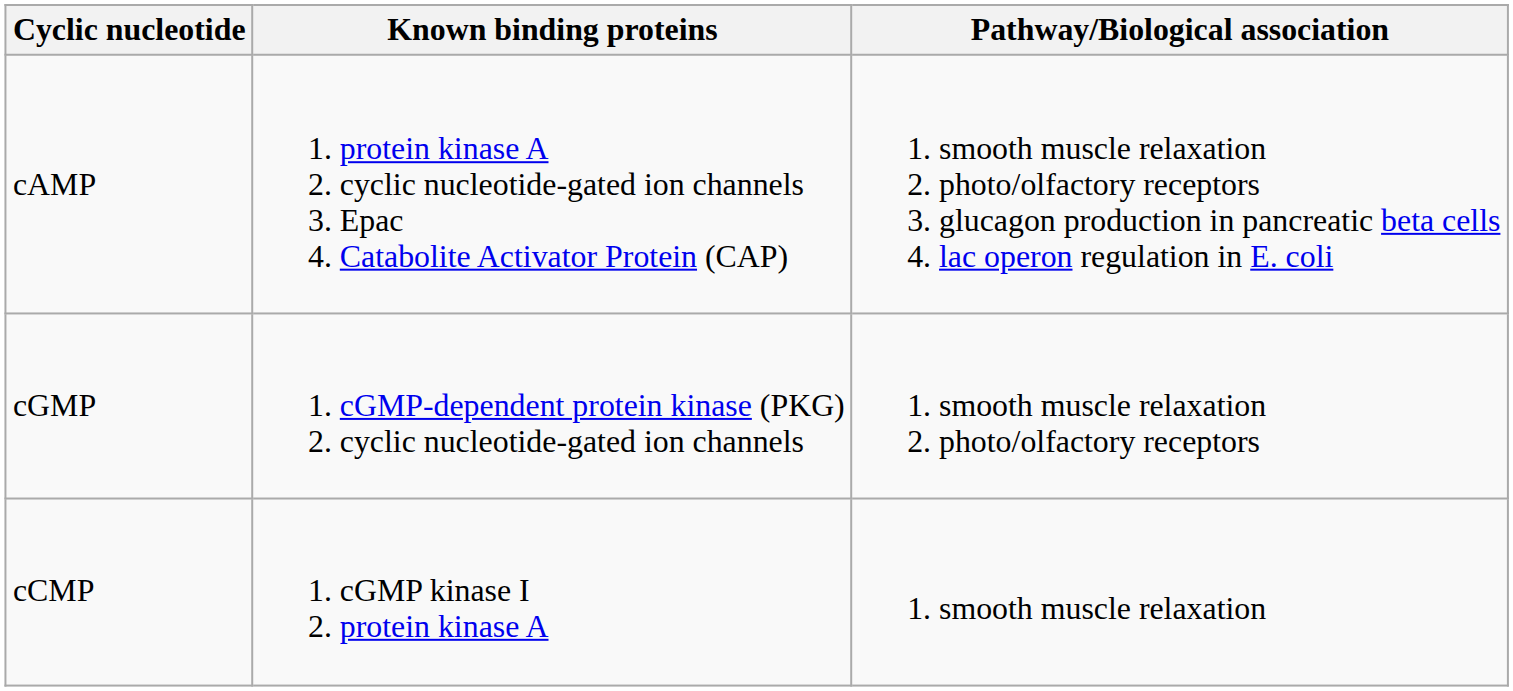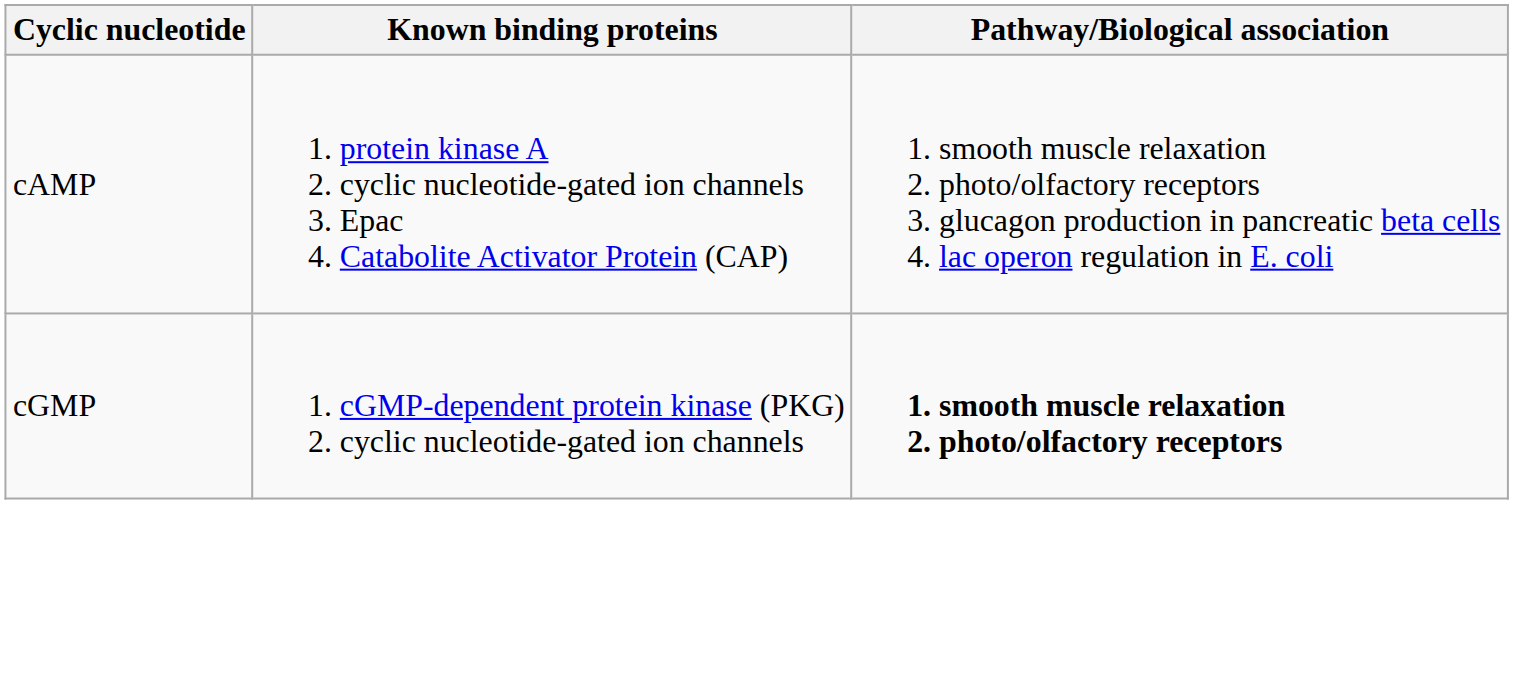(1180, 424) normal -> (1180, 424) bold
- row: (54, 591)
